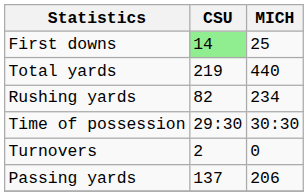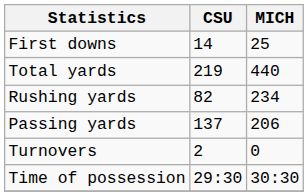(203, 45) lightgreen background -> (203, 45) no background
rows swapped: (72, 178) <-> (97, 125)
